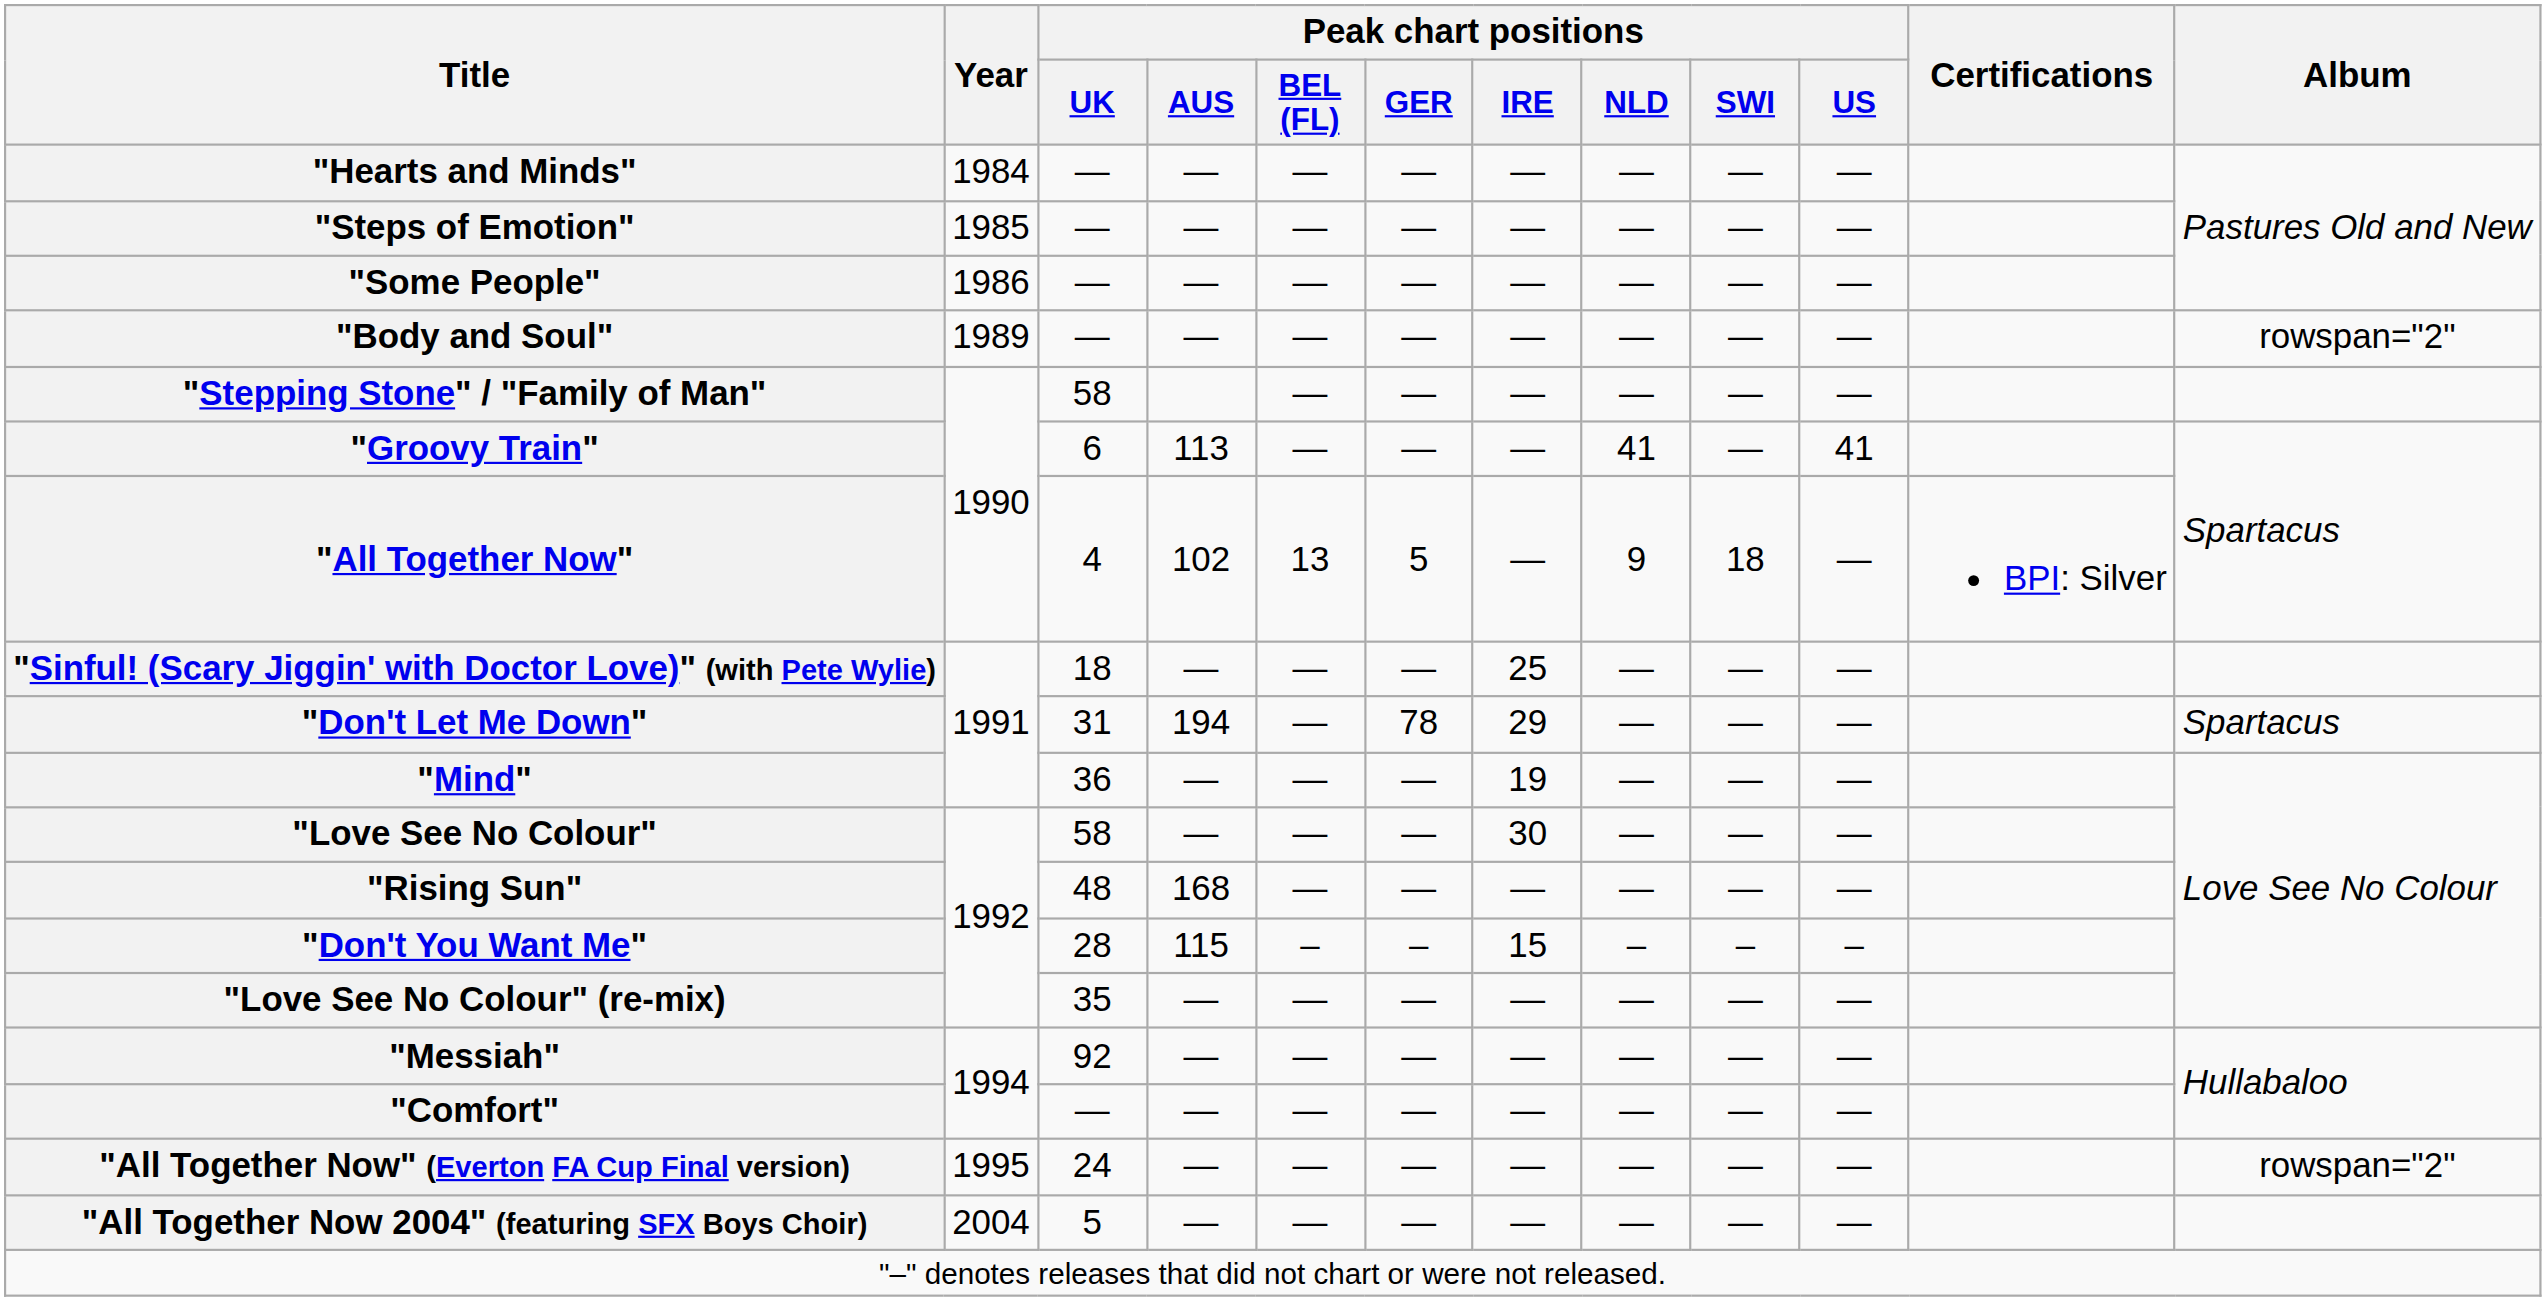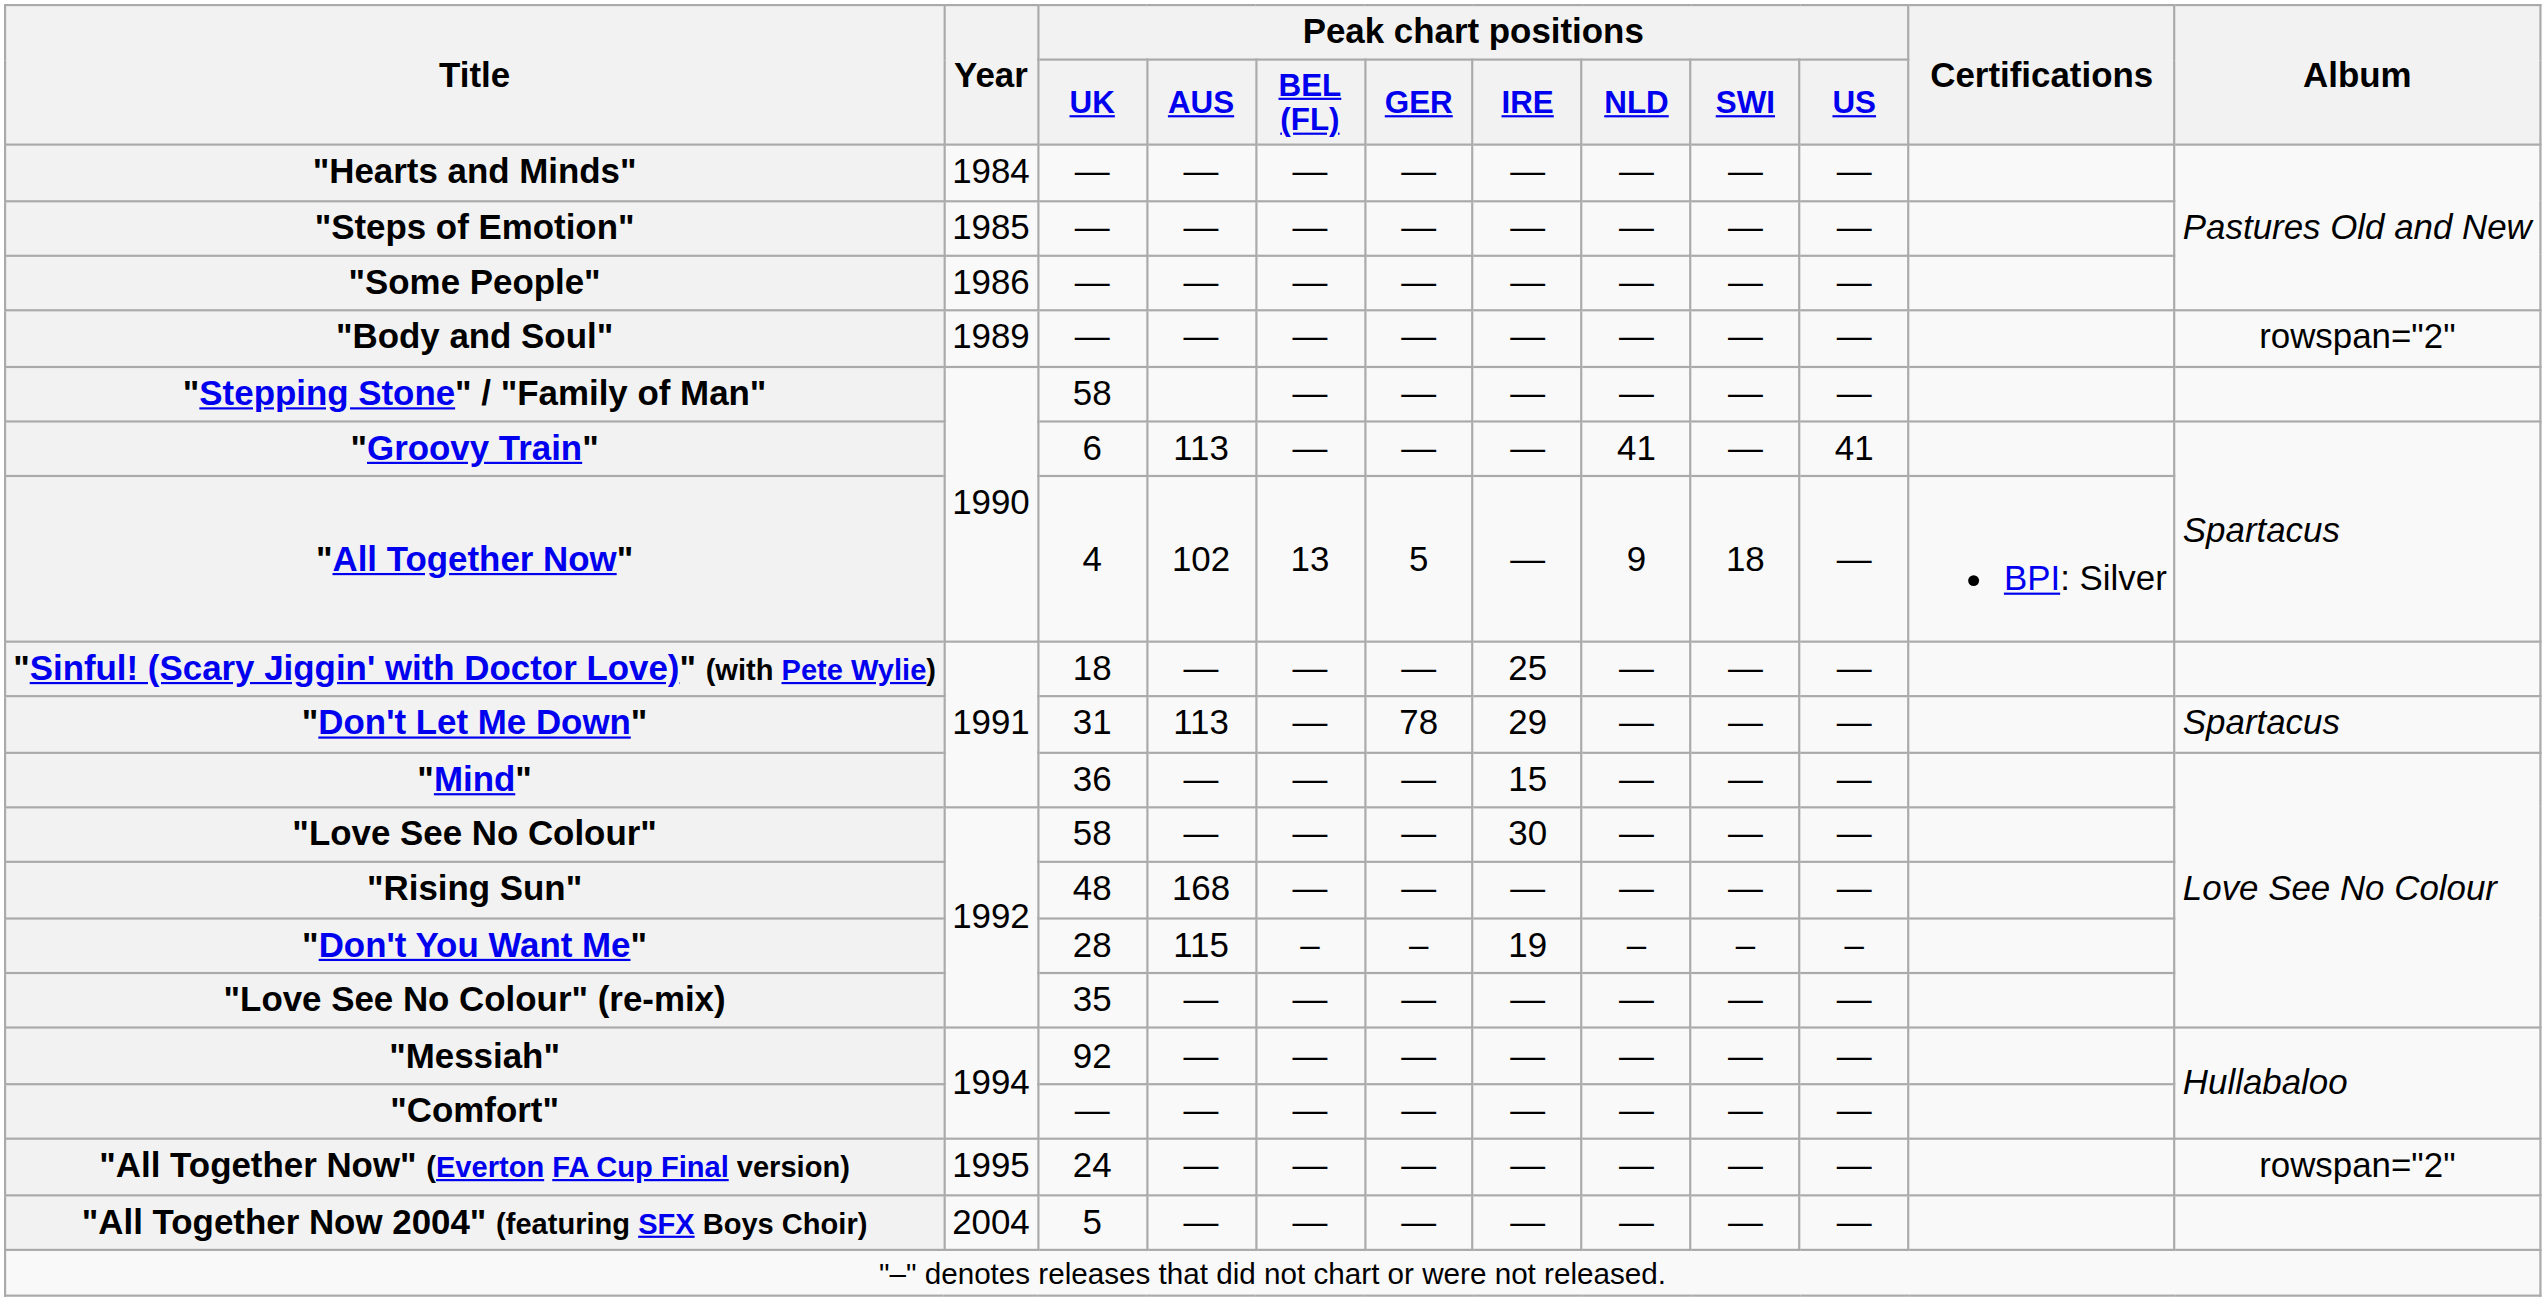(1201, 723) 194 -> (1201, 723) 113
(1528, 778) 19 -> (1528, 778) 15
(1528, 944) 15 -> (1528, 944) 19
